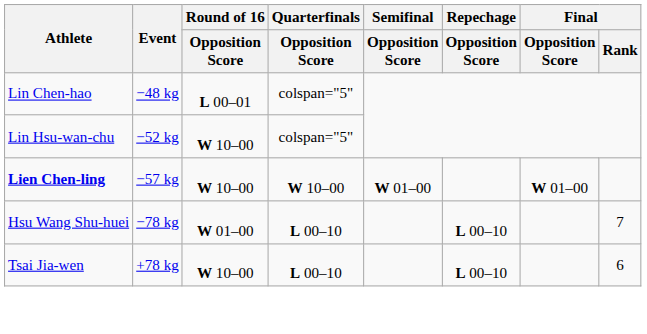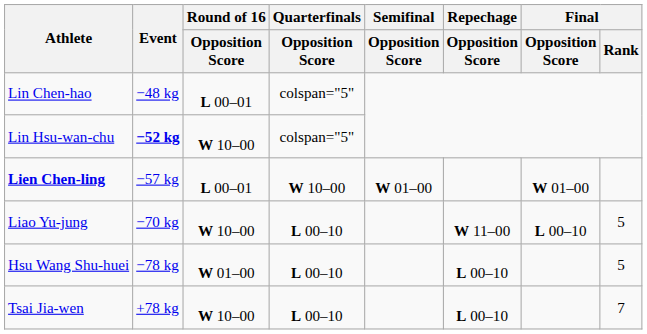(157, 136) normal -> (158, 136) bold
(225, 188) W 10–00 -> (226, 188) L 00–01
+ row: (48, 222)
(620, 222) 7 -> (621, 265) 5
(620, 265) 6 -> (621, 307) 7
